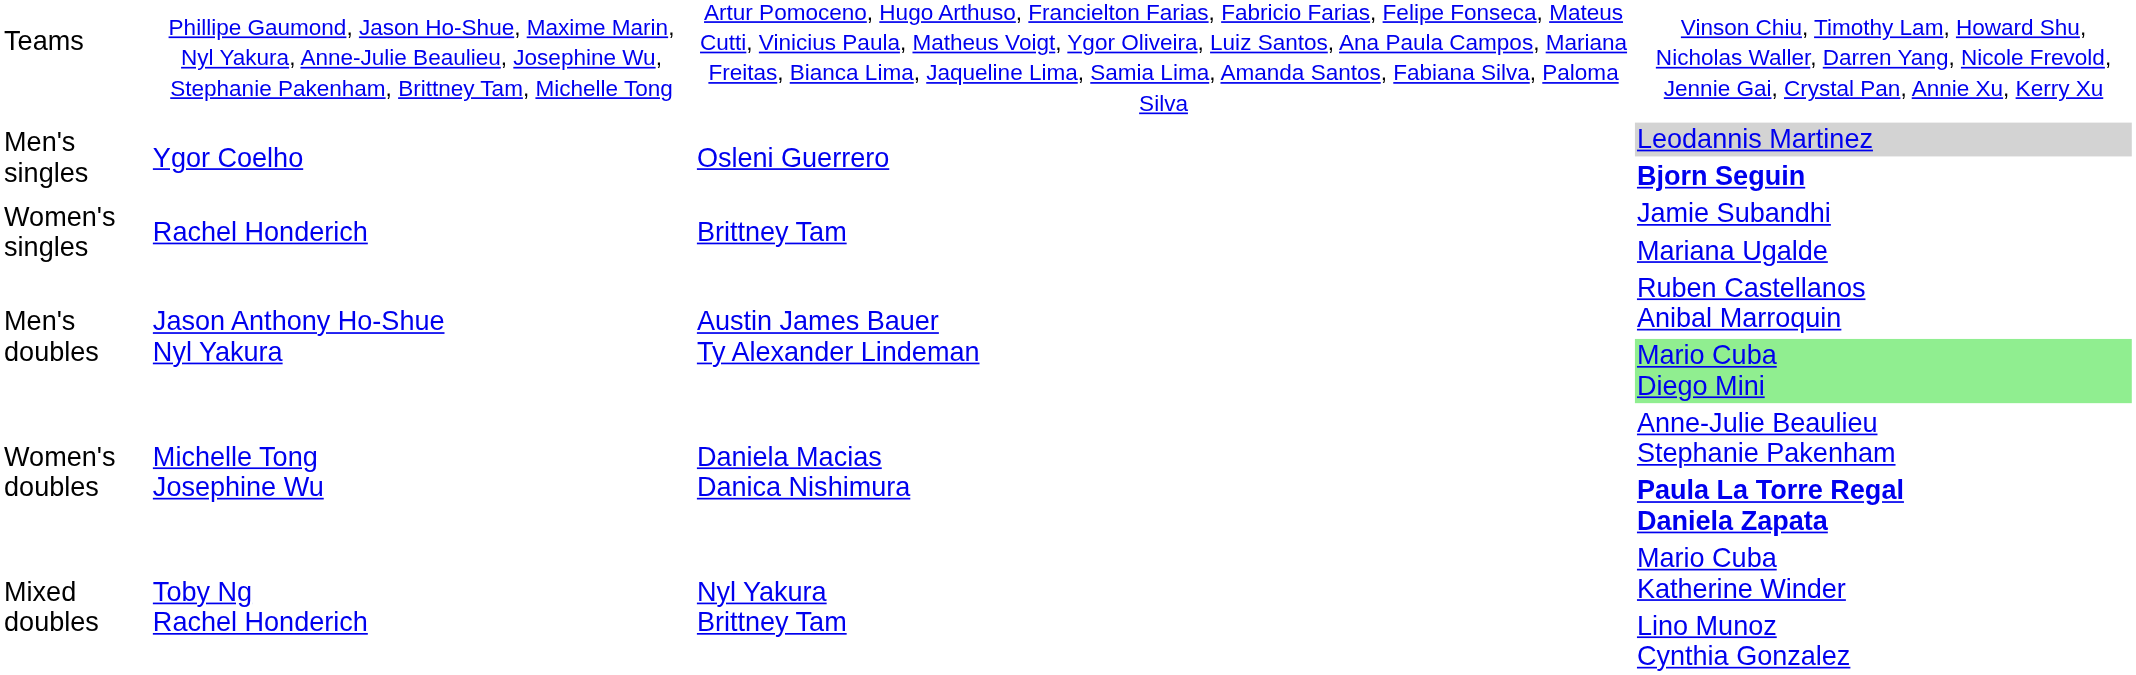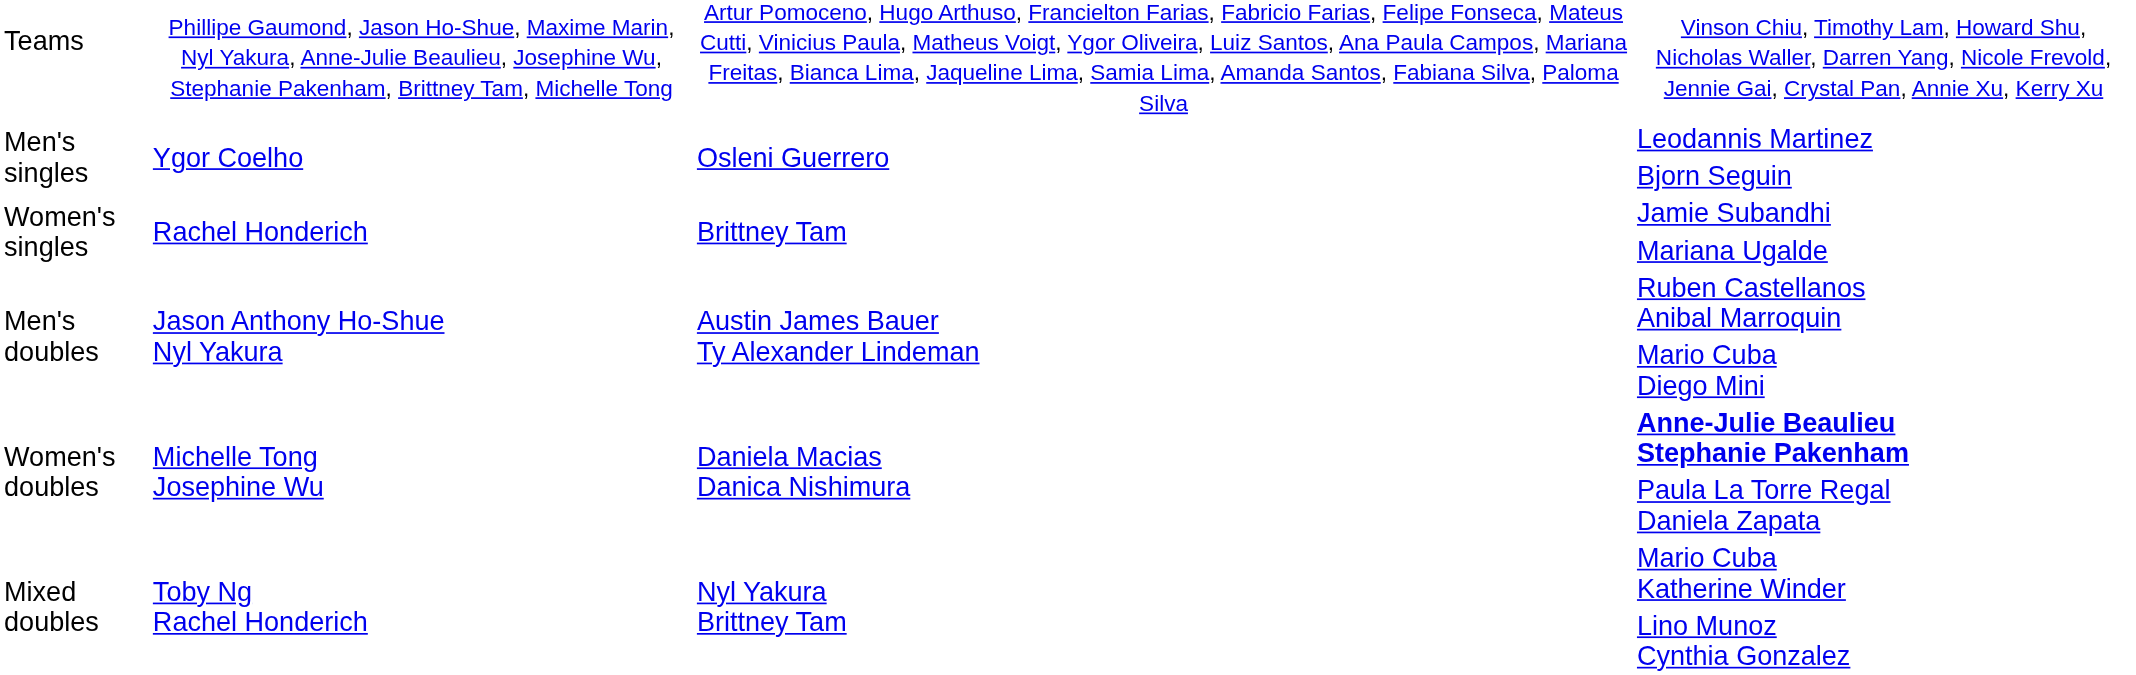(1755, 139) lightgrey background -> (1755, 139) no background
(1721, 176) bold -> (1714, 176) normal
(1707, 370) lightgreen background -> (1707, 370) no background
(1766, 438) normal -> (1773, 438) bold
(1770, 505) bold -> (1764, 505) normal
